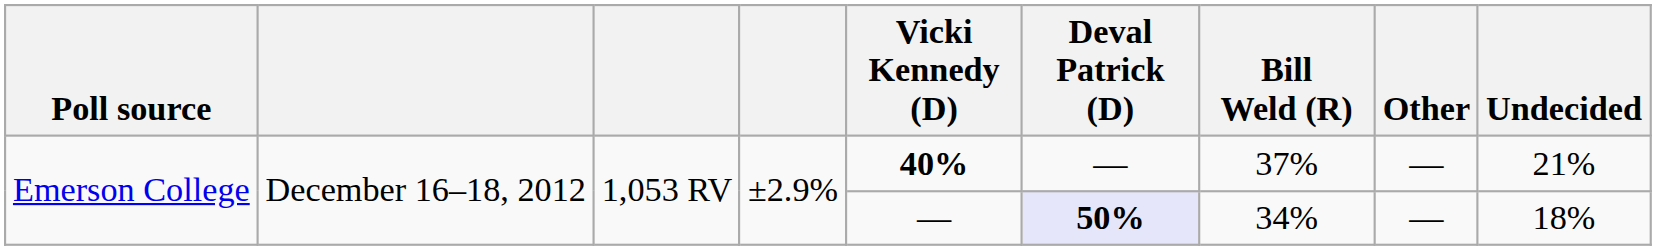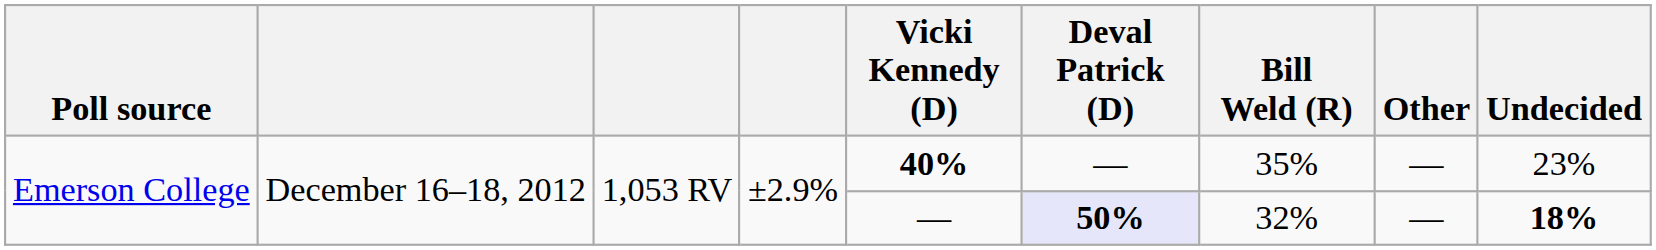(1287, 162) 37% -> (1287, 162) 35%
(1564, 162) 21% -> (1564, 162) 23%
(1287, 217) 34% -> (1287, 217) 32%
(1564, 217) normal -> (1564, 217) bold
